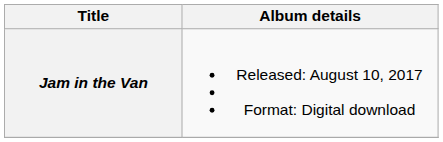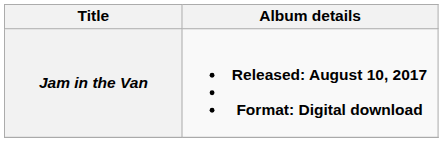(310, 92) normal -> (310, 92) bold
